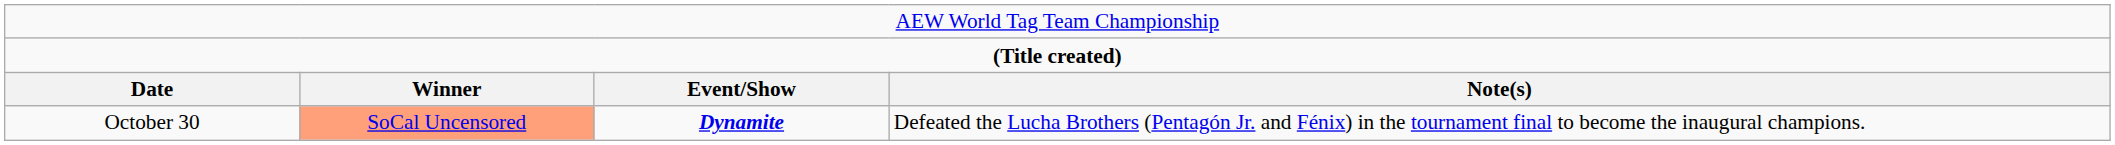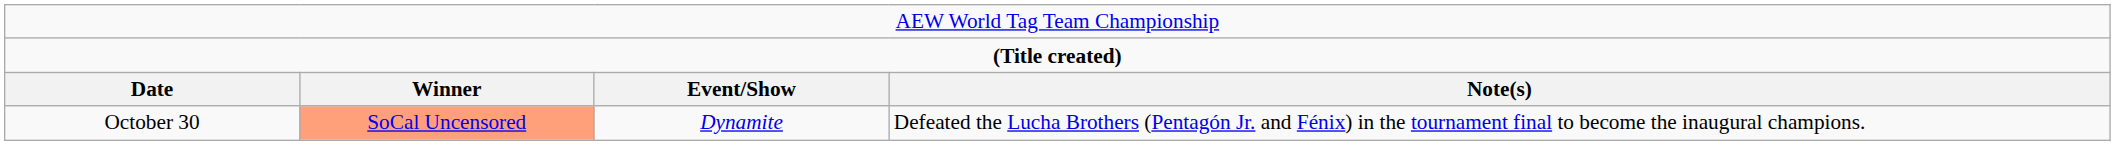(742, 122) bold -> (742, 122) normal
